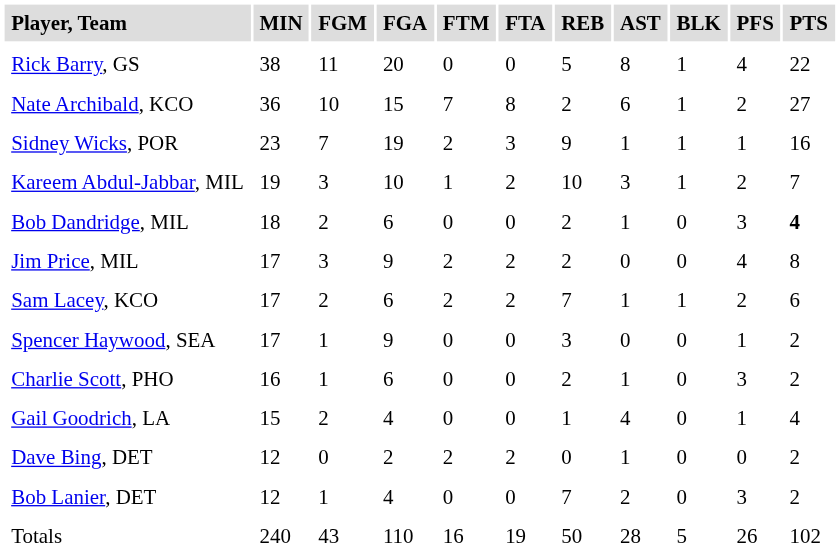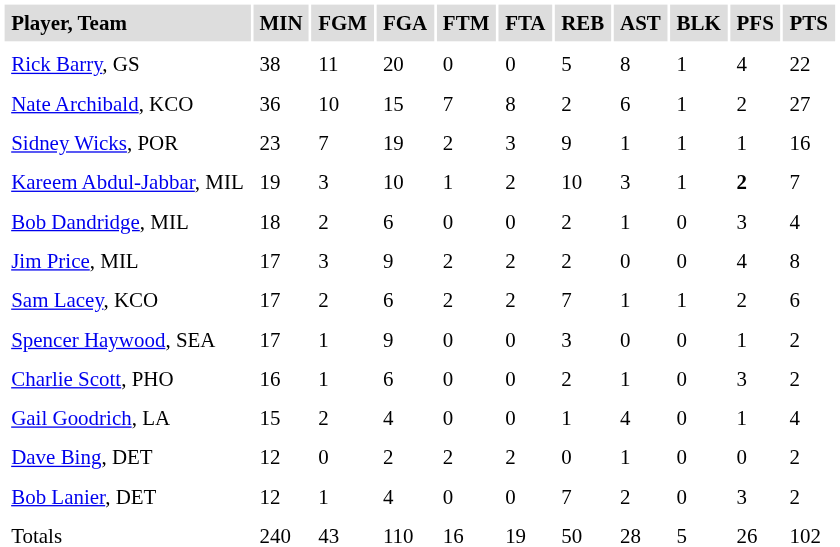(742, 182) normal -> (742, 182) bold
(795, 221) bold -> (795, 221) normal
